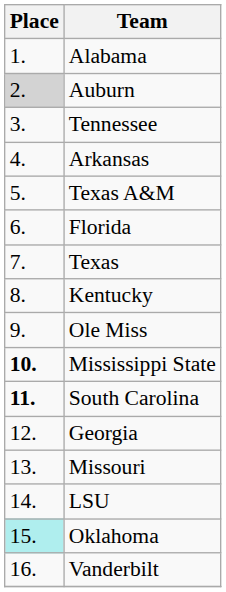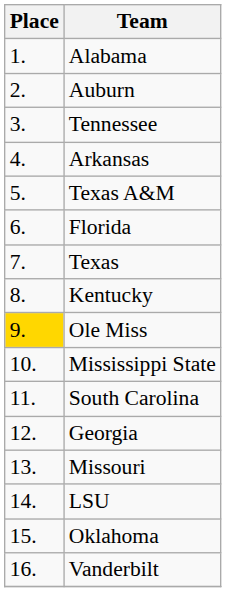(18, 90) lightgrey background -> (18, 90) no background
(18, 329) no background -> (18, 329) gold background
(23, 364) bold -> (23, 364) normal
(23, 398) bold -> (23, 398) normal
(23, 535) paleturquoise background -> (23, 535) no background
